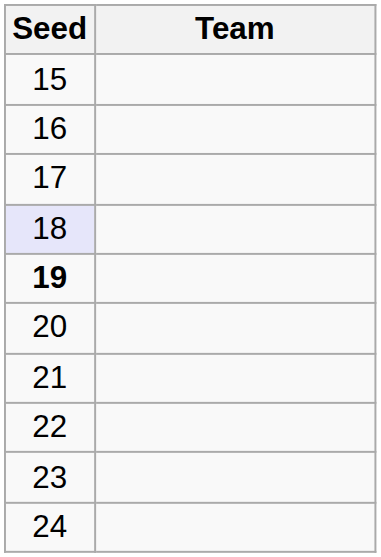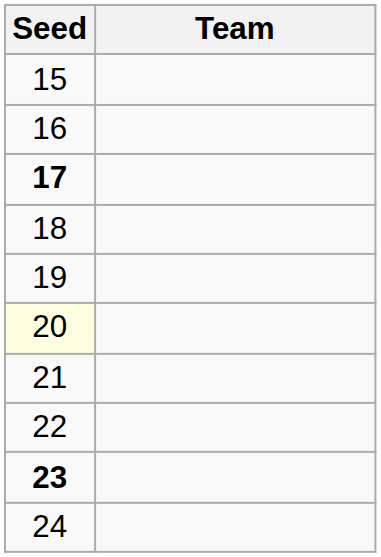(50, 178) normal -> (50, 178) bold
(50, 228) lavender background -> (50, 228) no background
(50, 278) bold -> (50, 278) normal
(50, 327) no background -> (50, 327) lightyellow background
(50, 476) normal -> (50, 476) bold
